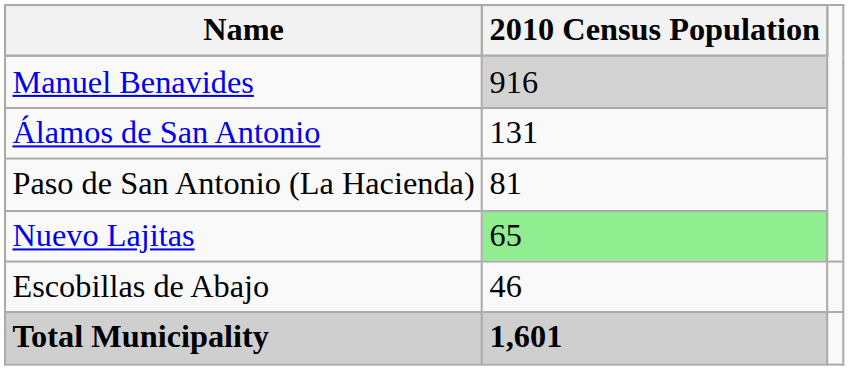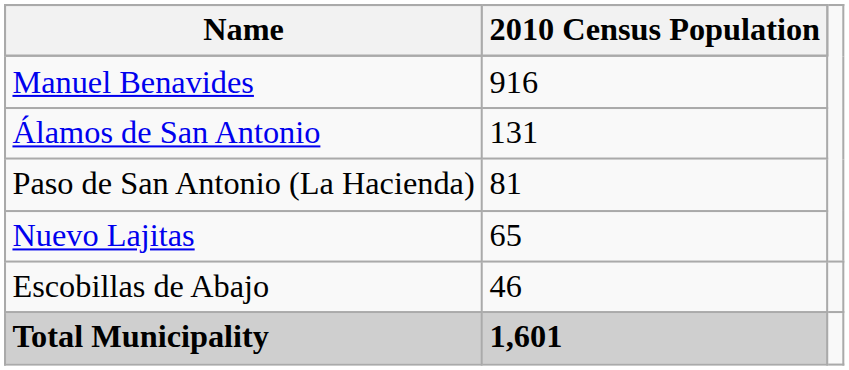(514, 81) lightgrey background -> (514, 81) no background
(506, 235) lightgreen background -> (506, 235) no background
